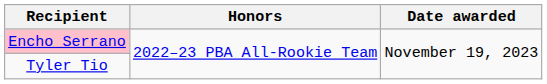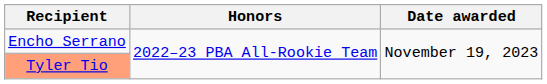(67, 41) pink background -> (67, 41) no background
(67, 66) no background -> (67, 66) lightsalmon background
